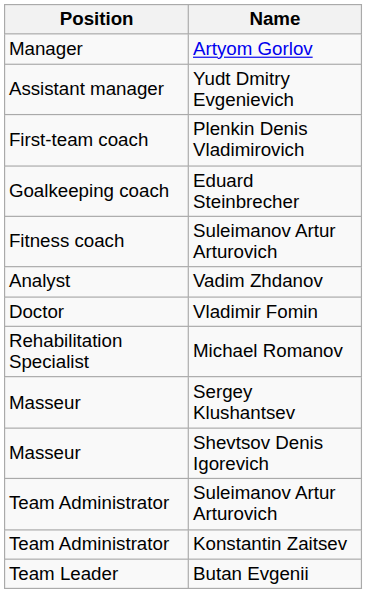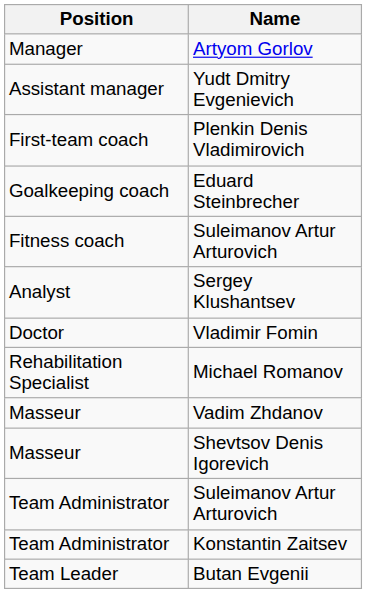(258, 281) Vadim Zhdanov -> (244, 292) Sergey Klushantsev
(244, 402) Sergey Klushantsev -> (258, 412) Vadim Zhdanov
